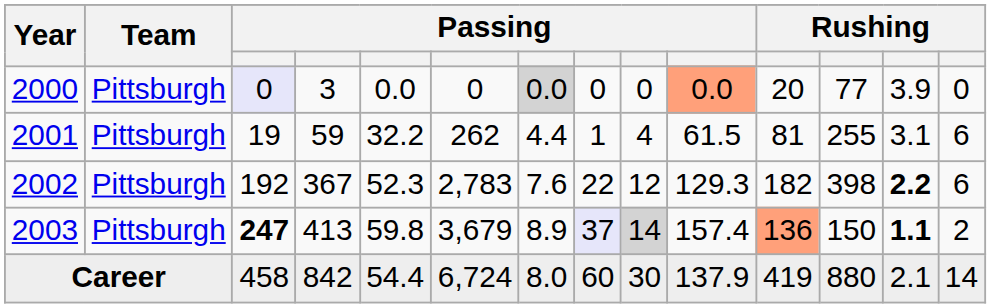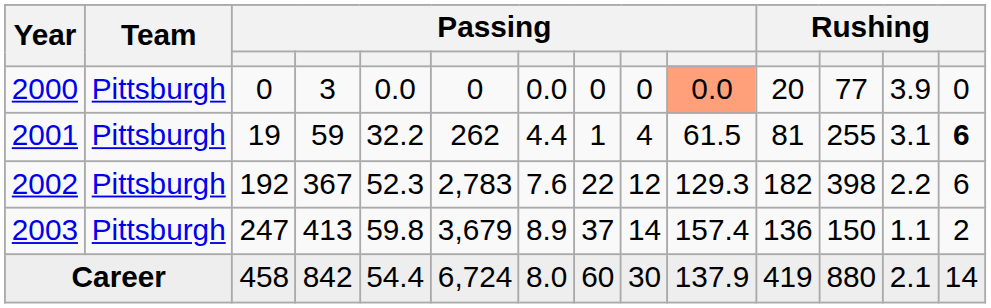(264, 89) lavender background -> (264, 89) no background
(547, 89) lightgrey background -> (547, 89) no background
(961, 136) normal -> (961, 136) bold
(910, 183) bold -> (910, 183) normal
(264, 230) bold -> (264, 230) normal
(598, 230) lavender background -> (598, 230) no background
(645, 230) lightgrey background -> (645, 230) no background
(788, 230) lightsalmon background -> (788, 230) no background
(910, 230) bold -> (910, 230) normal
